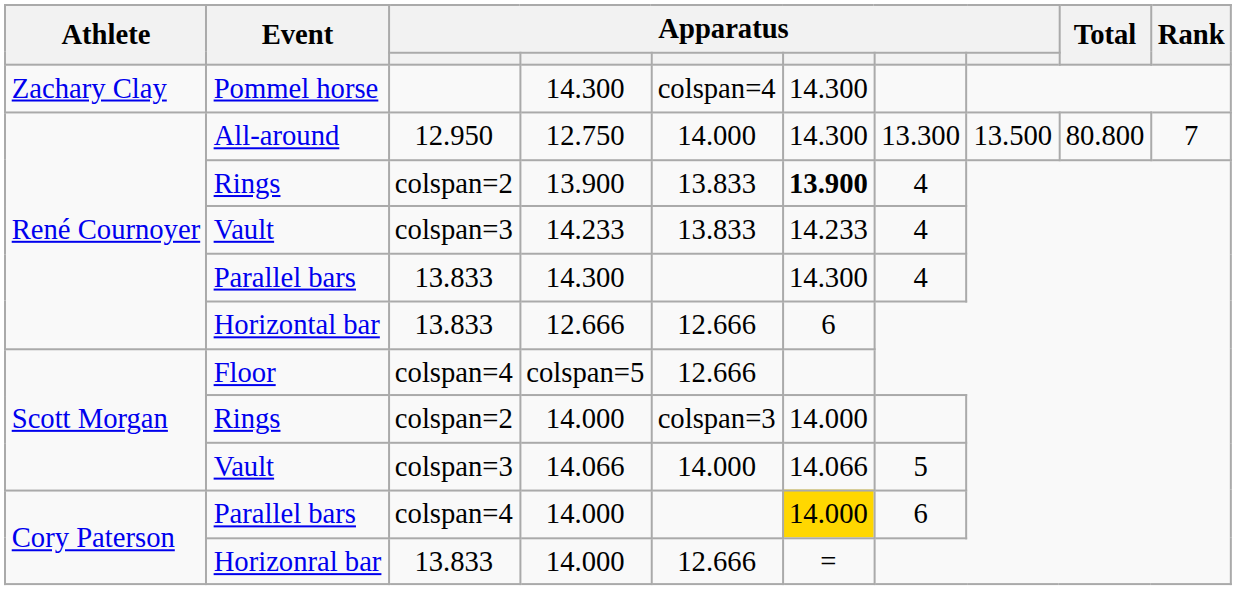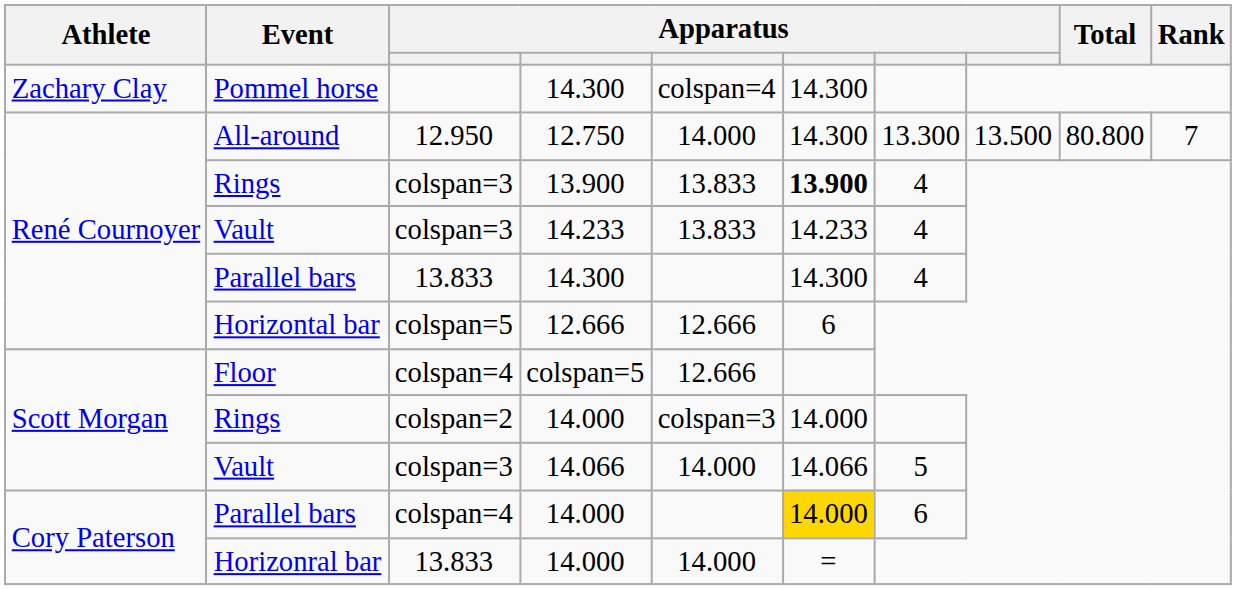(454, 183) colspan=2 -> (454, 183) colspan=3
(454, 324) 13.833 -> (454, 324) colspan=5
(717, 561) 12.666 -> (717, 561) 14.000
